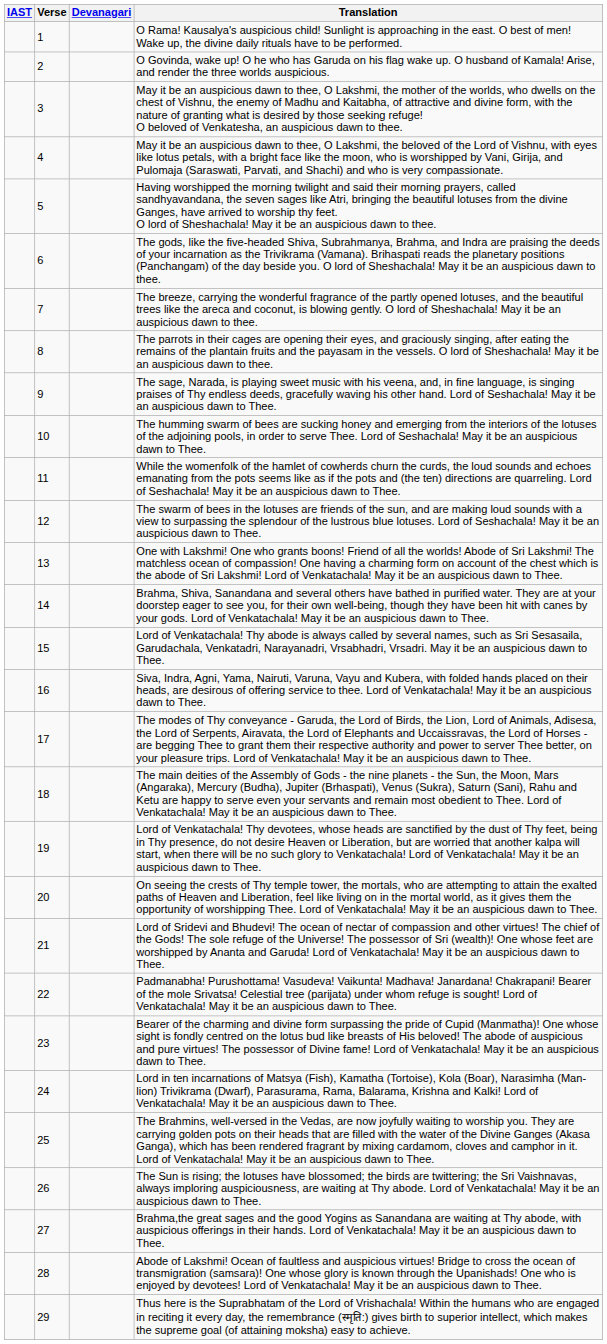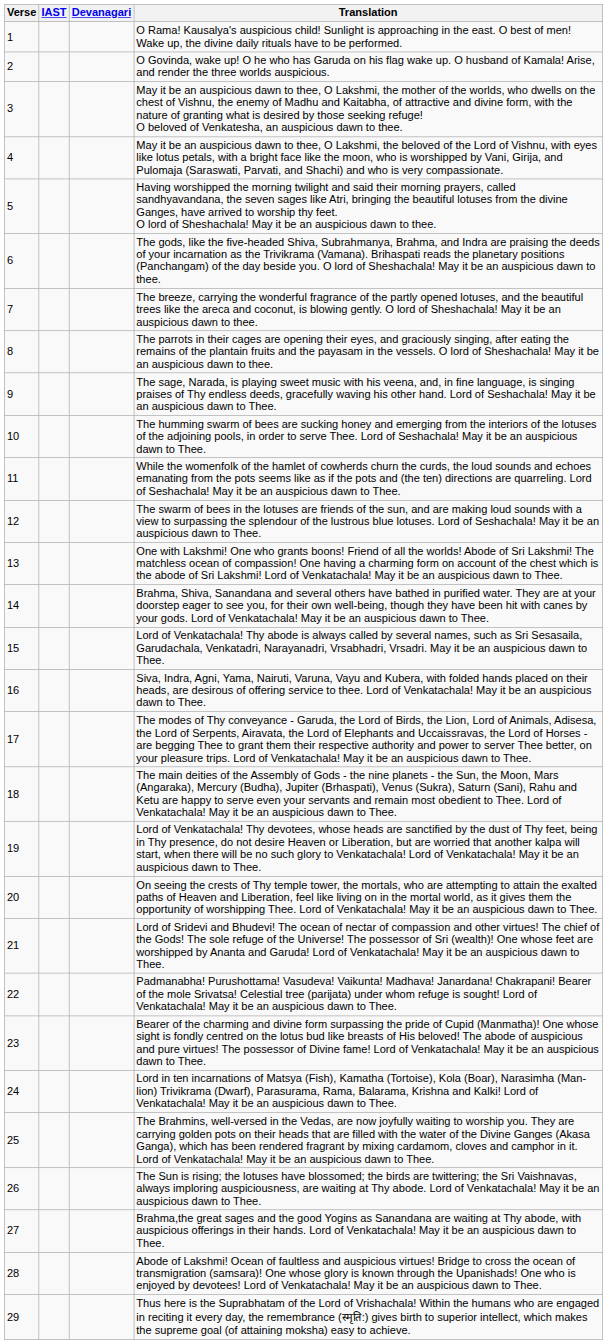columns swapped: (52, 13) <-> (19, 13)
